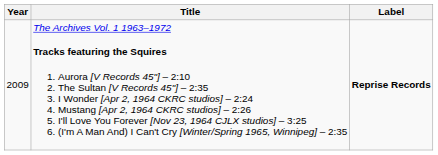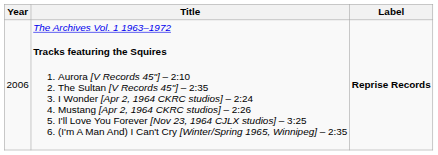(18, 85) 2009 -> (18, 85) 2006
